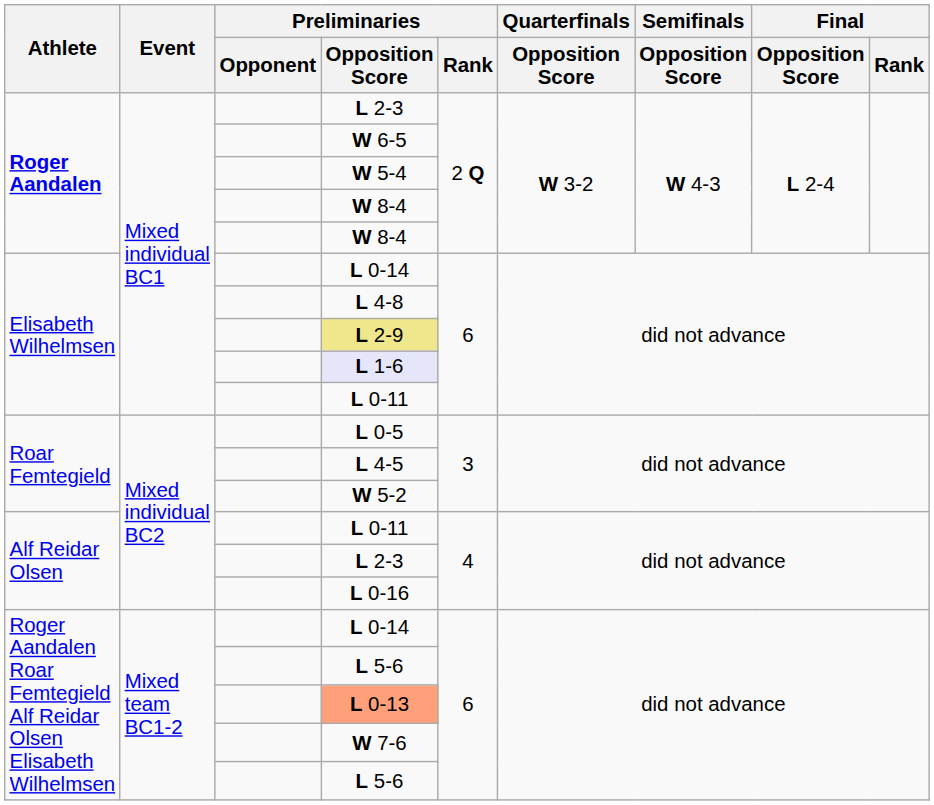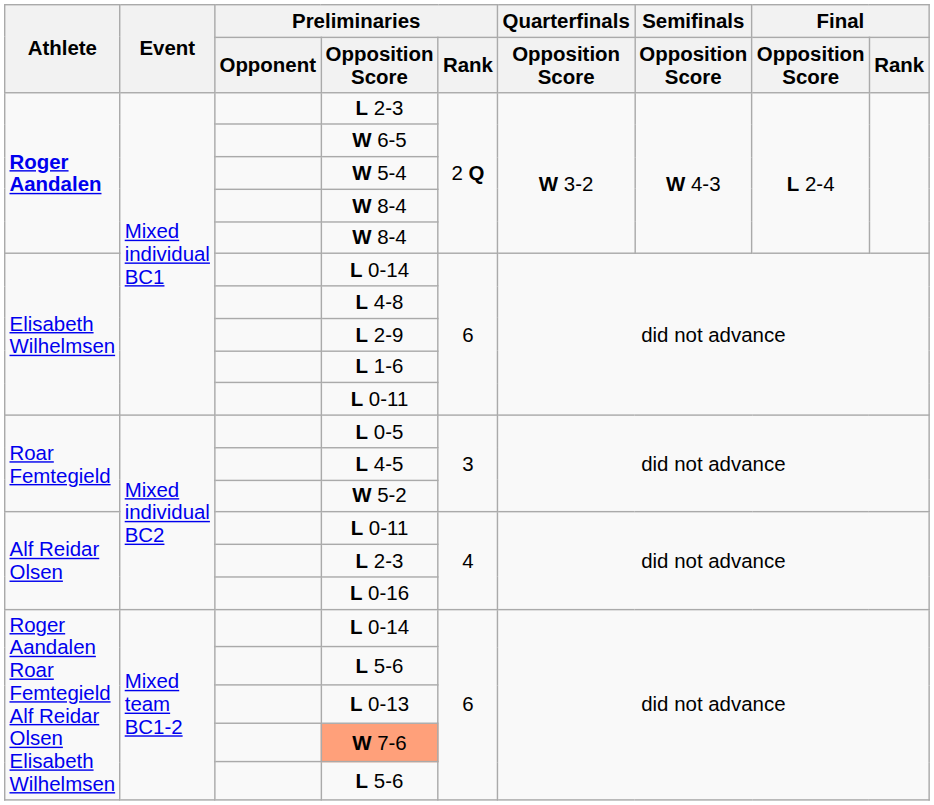(379, 335) khaki background -> (379, 335) no background
(379, 367) lavender background -> (379, 367) no background
(379, 705) lightsalmon background -> (379, 705) no background
(379, 743) no background -> (379, 743) lightsalmon background
